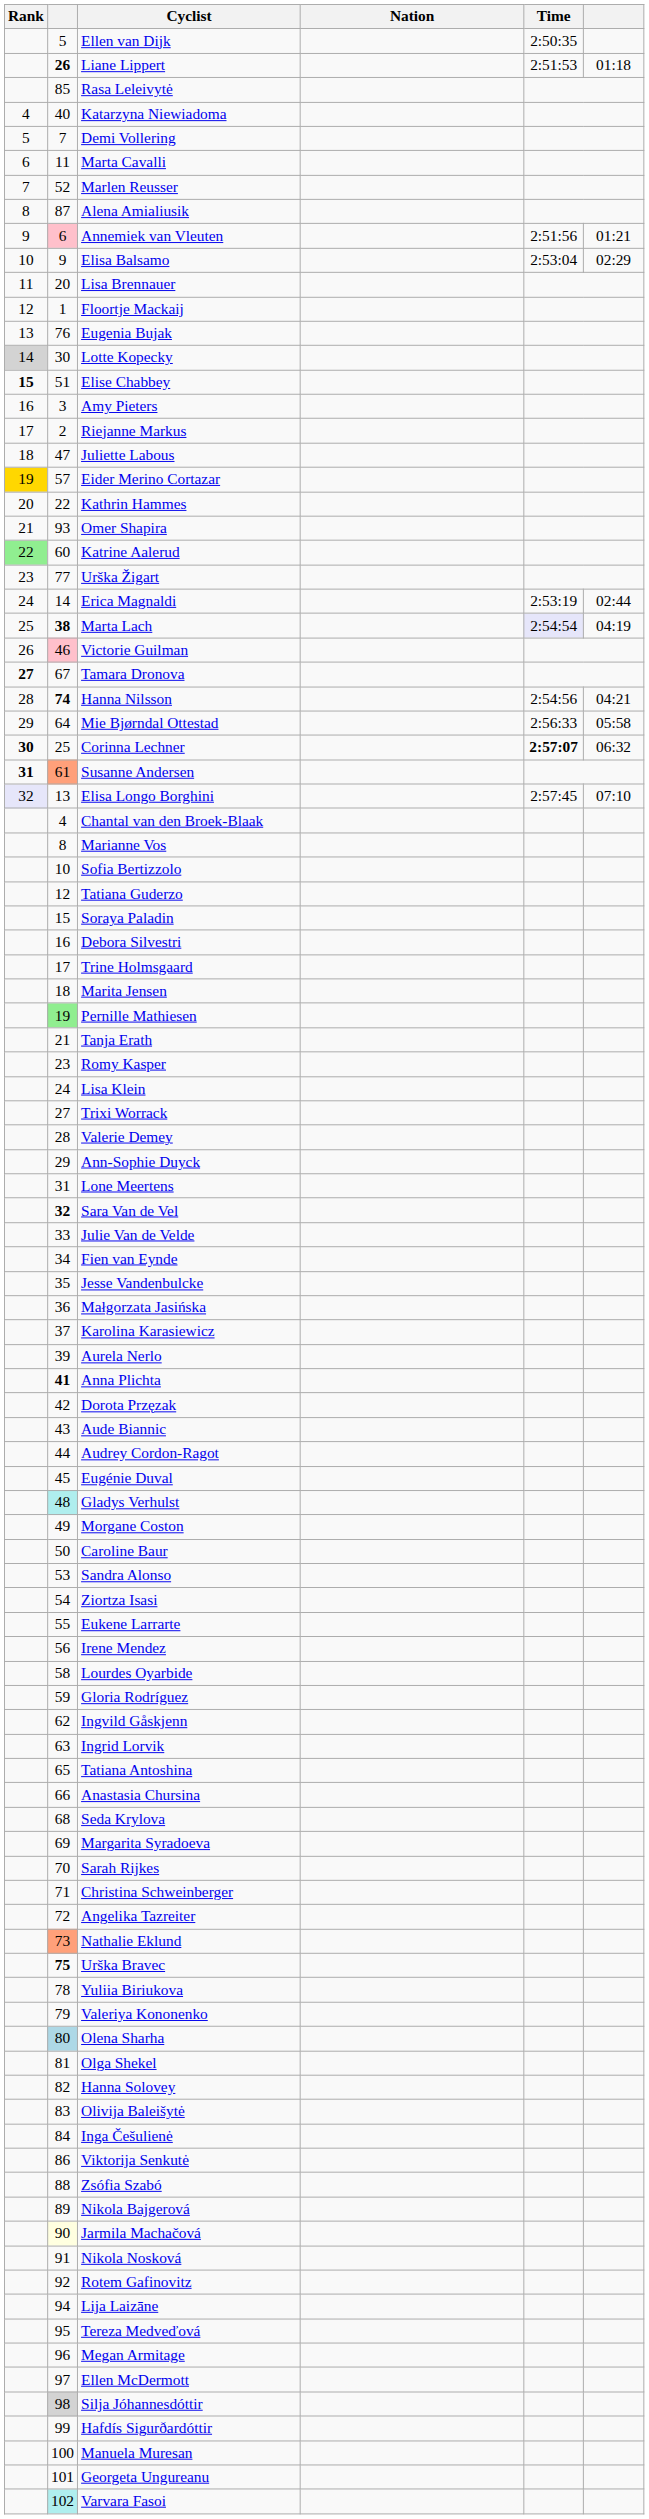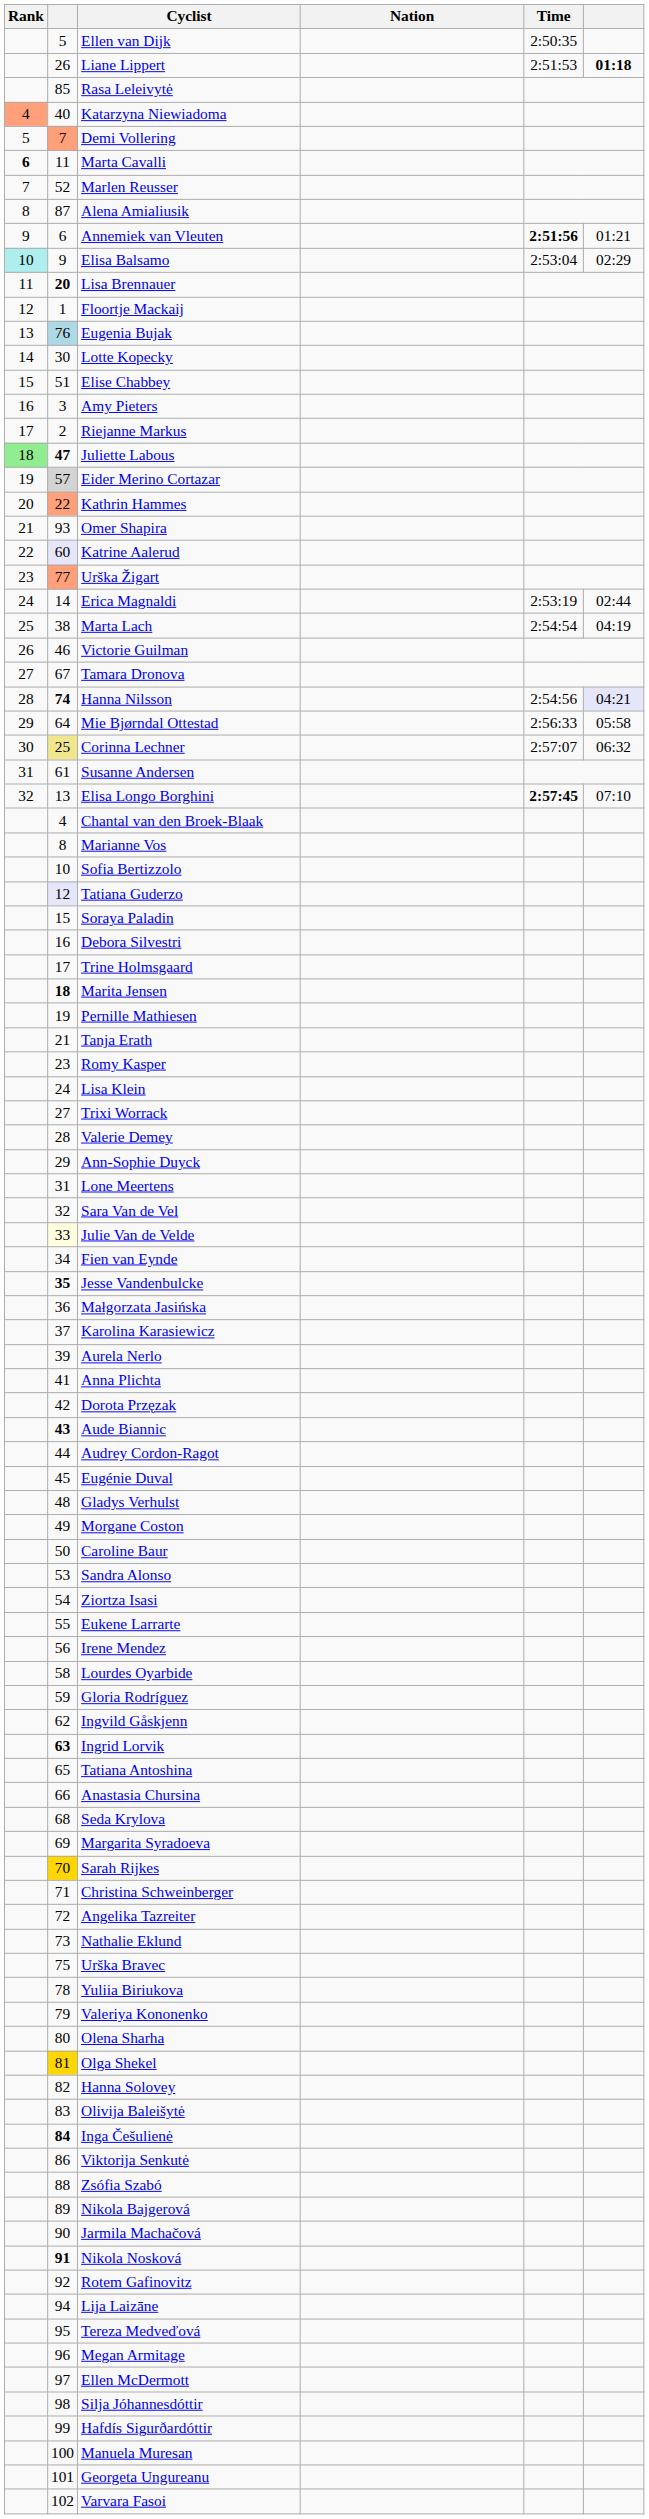(62, 65) bold -> (62, 65) normal
(614, 65) normal -> (614, 65) bold
(26, 114) no background -> (26, 114) lightsalmon background
(62, 138) no background -> (62, 138) lightsalmon background
(26, 162) normal -> (26, 162) bold
(62, 235) pink background -> (62, 235) no background
(554, 235) normal -> (554, 235) bold
(26, 260) no background -> (26, 260) paleturquoise background
(62, 284) normal -> (62, 284) bold
(62, 333) no background -> (62, 333) lightblue background
(26, 357) lightgrey background -> (26, 357) no background
(26, 382) bold -> (26, 382) normal
(26, 455) no background -> (26, 455) lightgreen background
(62, 455) normal -> (62, 455) bold
(26, 479) gold background -> (26, 479) no background
(62, 479) no background -> (62, 479) lightgrey background
(62, 503) no background -> (62, 503) lightsalmon background
(26, 552) lightgreen background -> (26, 552) no background
(62, 552) no background -> (62, 552) lavender background
(62, 576) no background -> (62, 576) lightsalmon background
(62, 625) bold -> (62, 625) normal
(554, 625) lavender background -> (554, 625) no background
(62, 650) pink background -> (62, 650) no background
(26, 674) bold -> (26, 674) normal
(614, 698) no background -> (614, 698) lavender background
(26, 747) bold -> (26, 747) normal
(62, 747) no background -> (62, 747) khaki background
(554, 747) bold -> (554, 747) normal
(26, 771) bold -> (26, 771) normal
(62, 771) lightsalmon background -> (62, 771) no background
(26, 796) lavender background -> (26, 796) no background
(554, 796) normal -> (554, 796) bold
(62, 893) no background -> (62, 893) lavender background
(62, 991) normal -> (62, 991) bold
(62, 1015) lightgreen background -> (62, 1015) no background
(62, 1210) bold -> (62, 1210) normal
(62, 1234) no background -> (62, 1234) lightyellow background
(62, 1283) normal -> (62, 1283) bold
(62, 1380) bold -> (62, 1380) normal
(62, 1429) normal -> (62, 1429) bold
(62, 1502) paleturquoise background -> (62, 1502) no background
(62, 1746) normal -> (62, 1746) bold
(62, 1868) no background -> (62, 1868) gold background
(62, 1941) lightsalmon background -> (62, 1941) no background
(62, 1965) bold -> (62, 1965) normal
(62, 2038) lightblue background -> (62, 2038) no background
(62, 2062) no background -> (62, 2062) gold background
(62, 2135) normal -> (62, 2136) bold
(62, 2233) lightyellow background -> (62, 2233) no background
(62, 2257) normal -> (62, 2257) bold
(62, 2403) lightgrey background -> (62, 2403) no background
(62, 2501) paleturquoise background -> (62, 2501) no background
